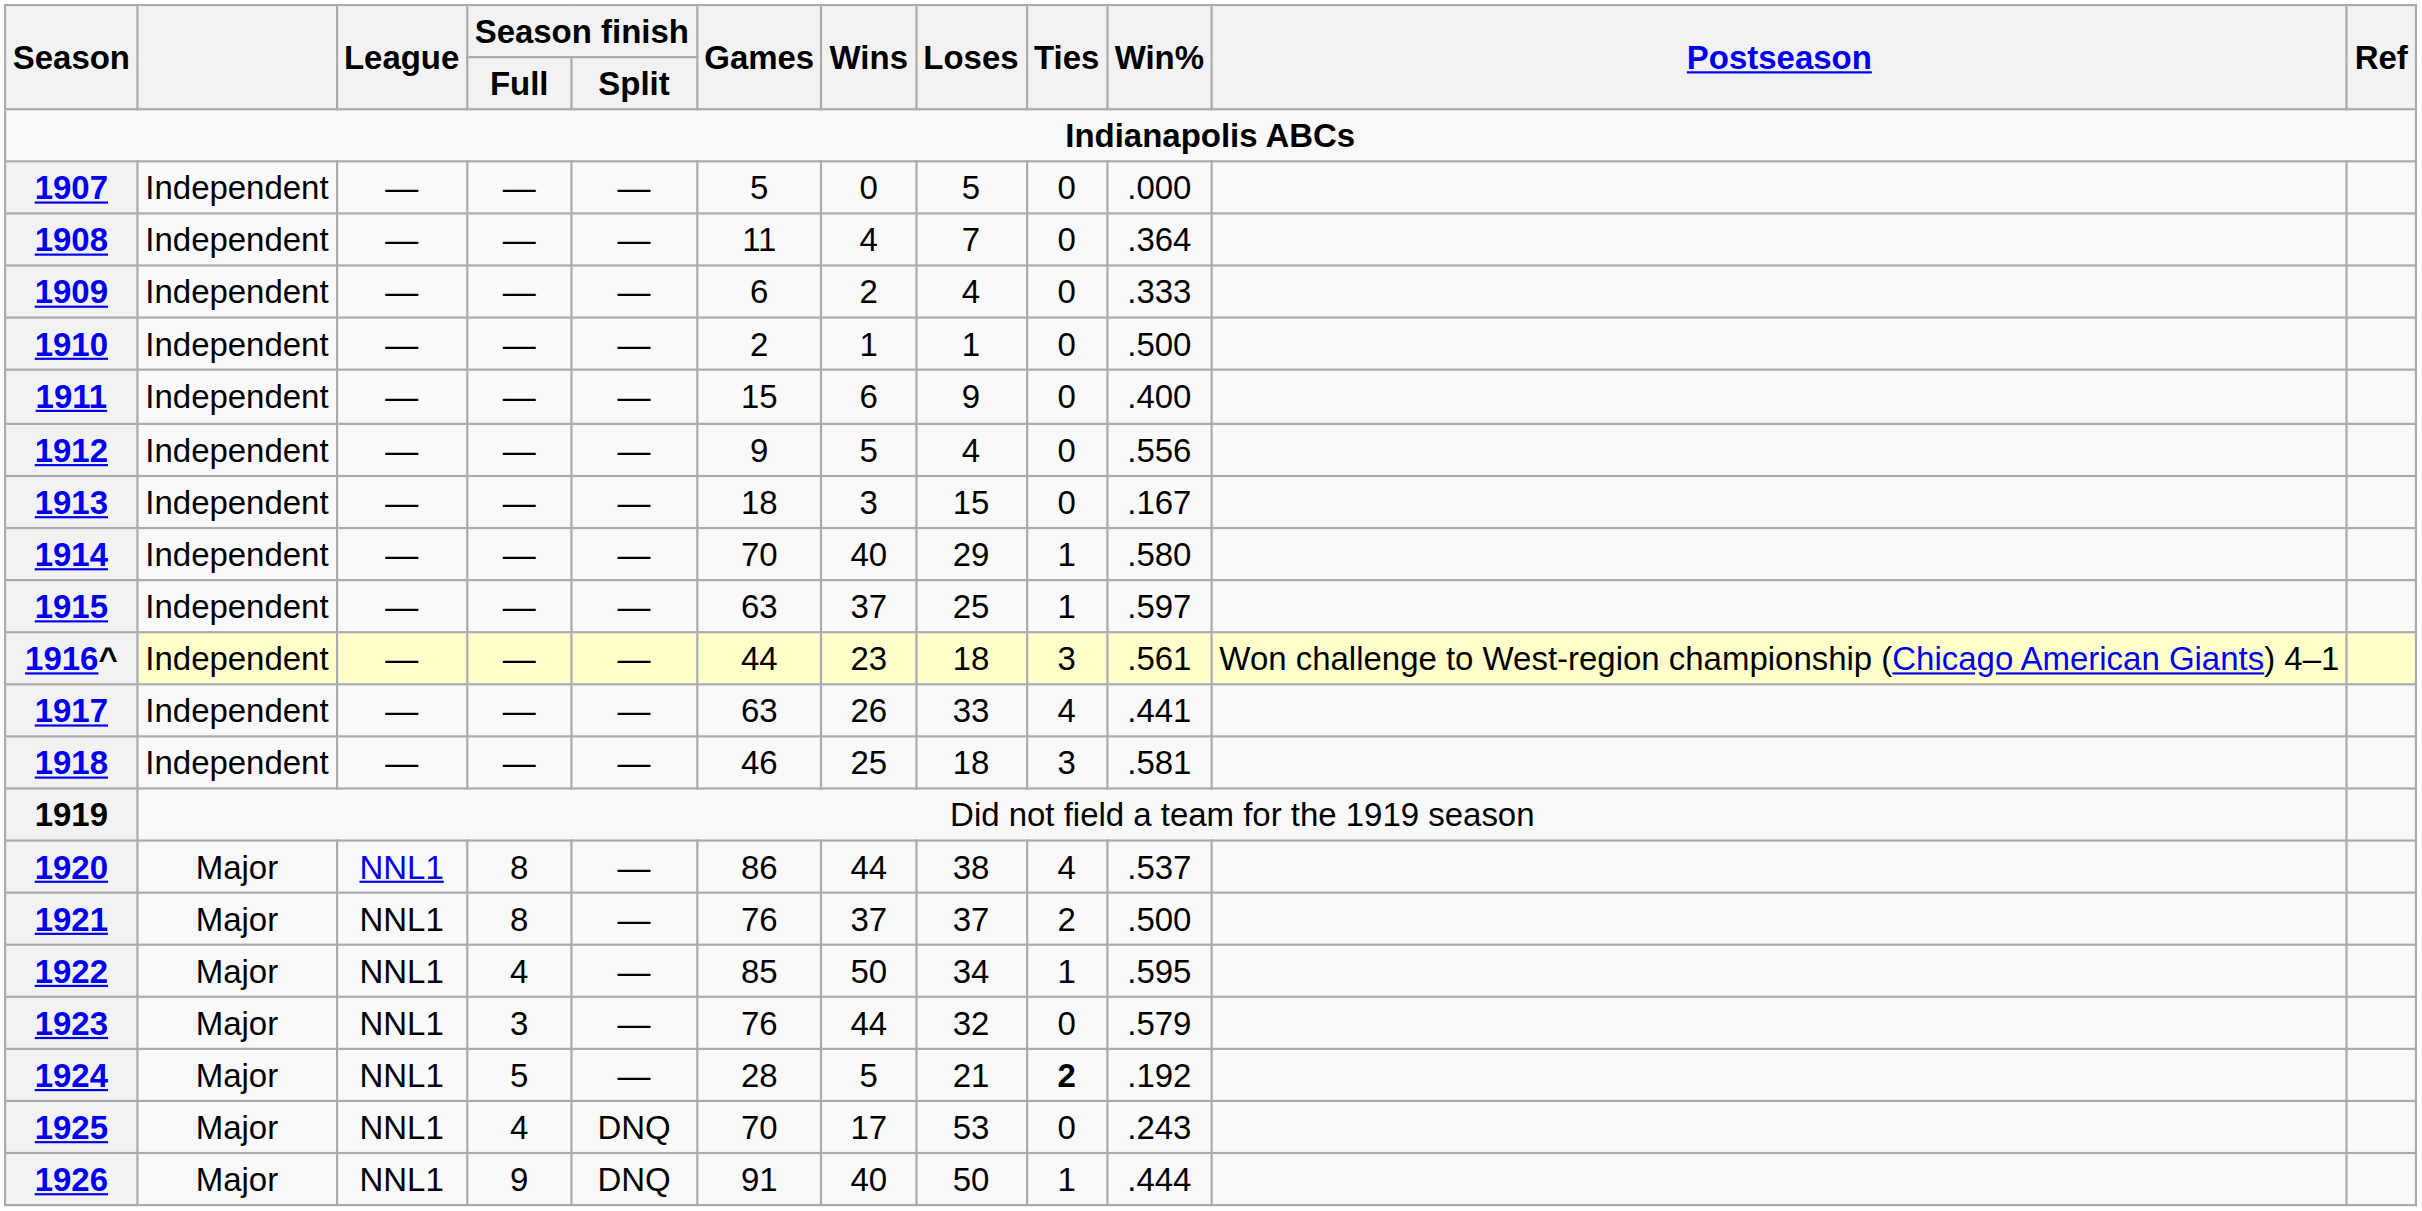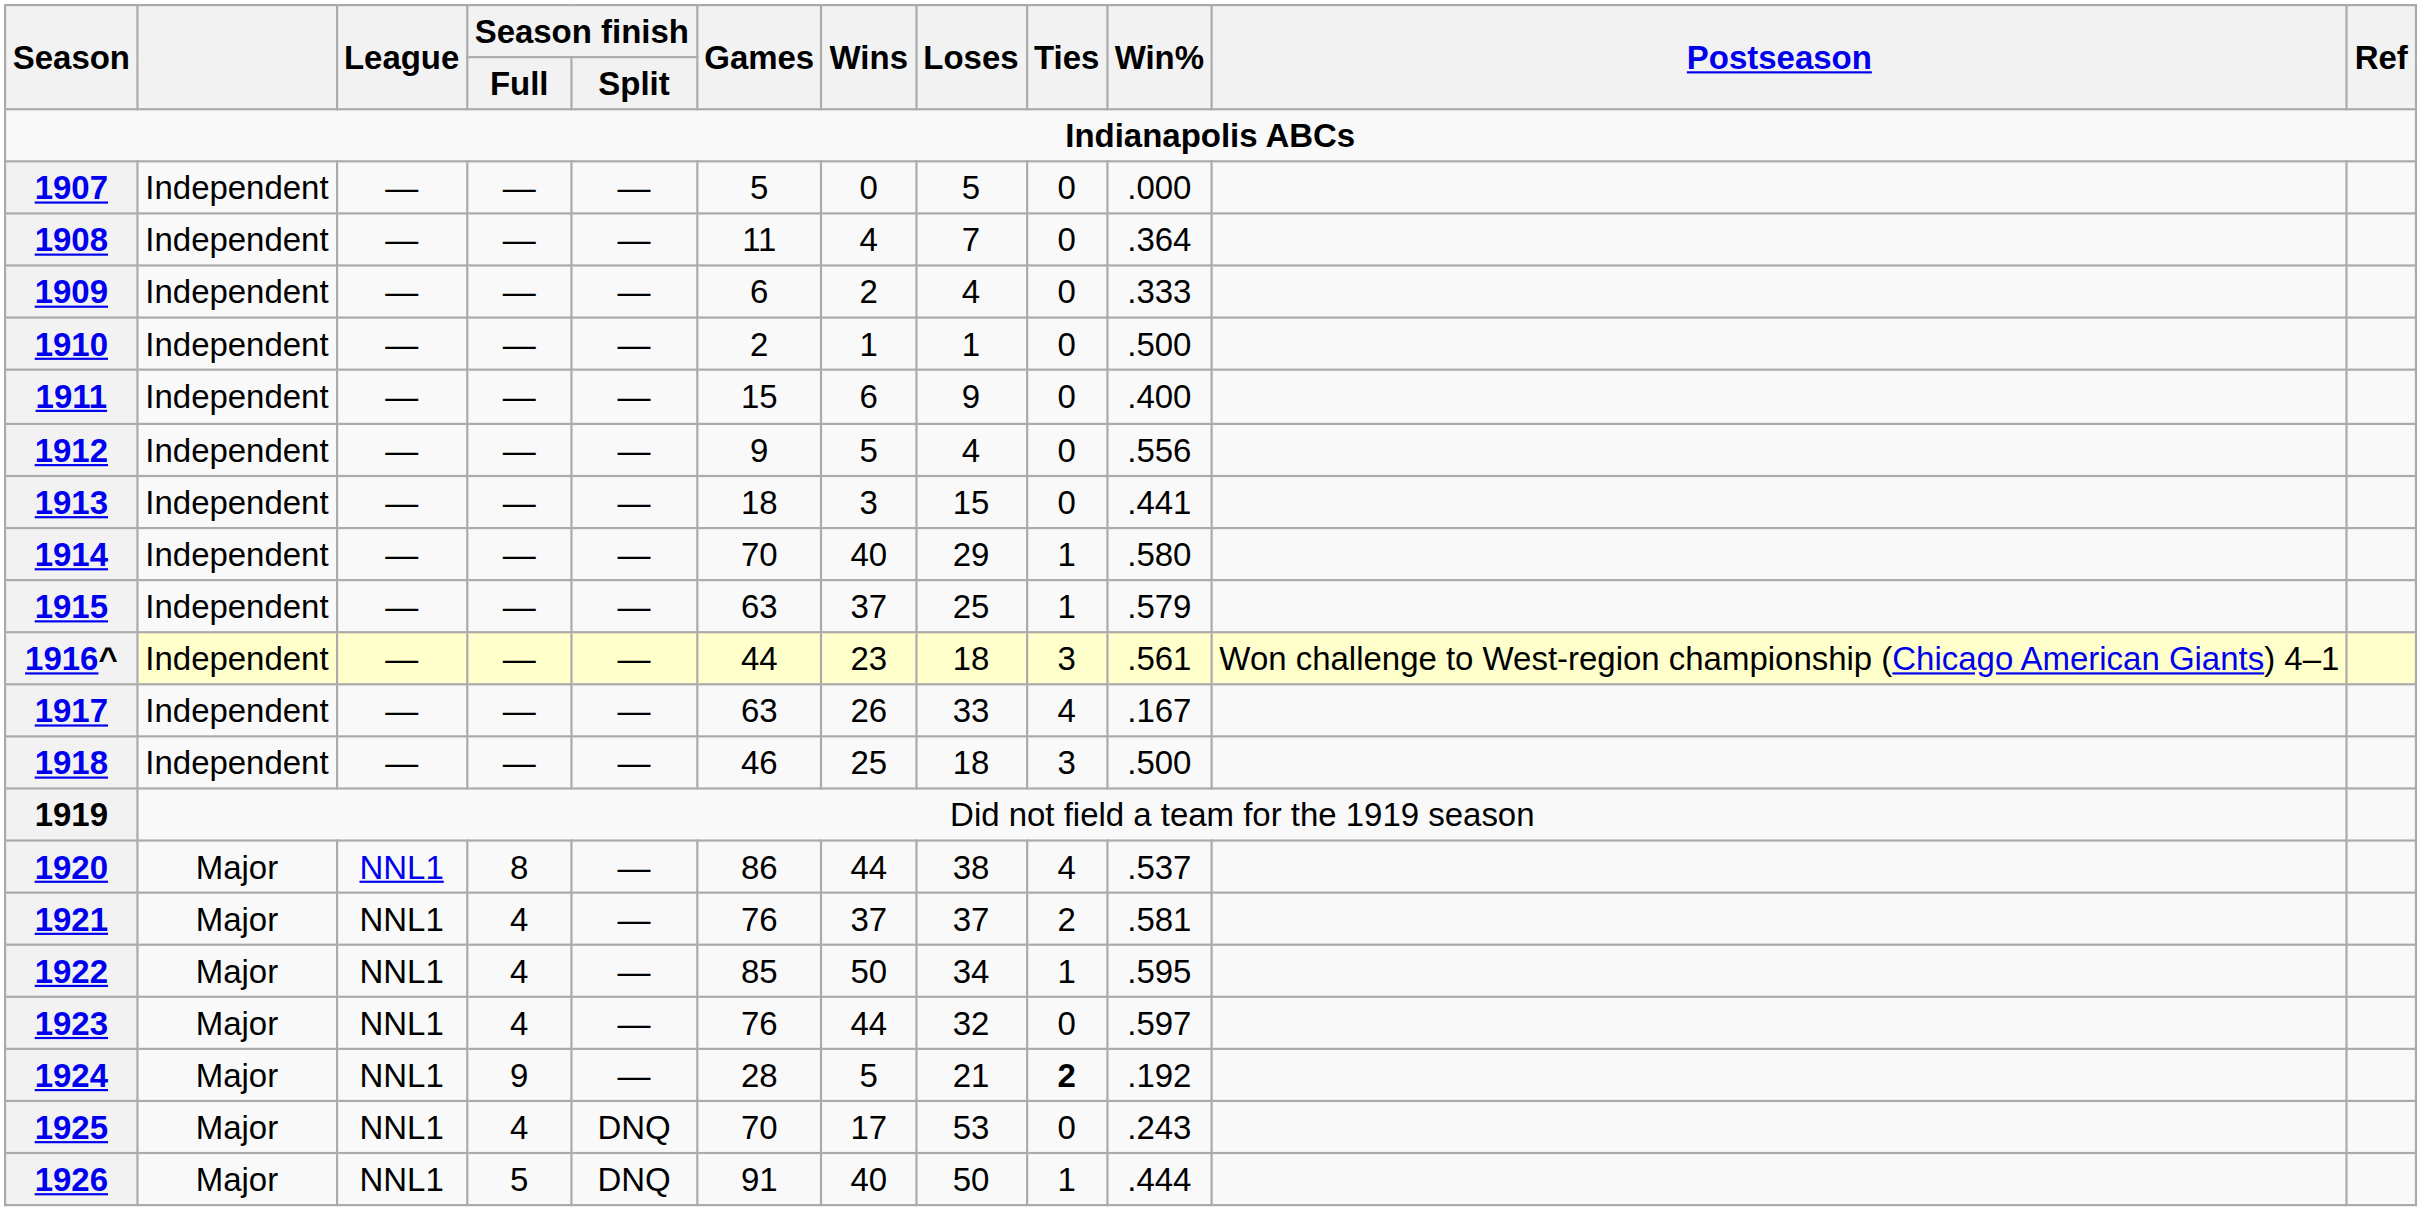(1159, 501) .167 -> (1159, 501) .441
(1159, 606) .597 -> (1159, 606) .579
(1159, 710) .441 -> (1159, 710) .167
(1159, 762) .581 -> (1159, 762) .500
(519, 919) 8 -> (519, 919) 4
(1159, 919) .500 -> (1159, 919) .581
(519, 1023) 3 -> (519, 1023) 4
(1159, 1023) .579 -> (1159, 1023) .597
(519, 1076) 5 -> (519, 1076) 9
(519, 1180) 9 -> (519, 1180) 5
